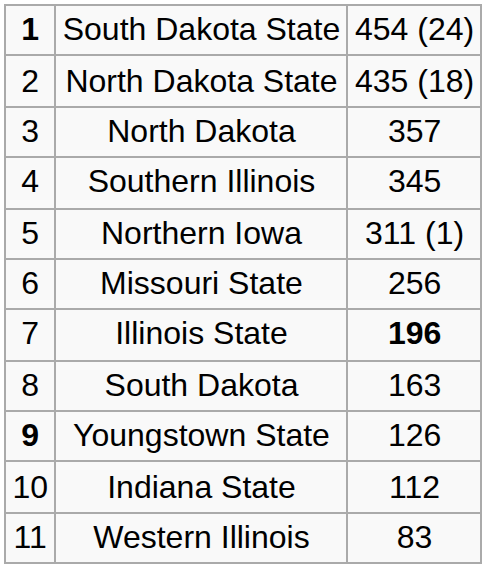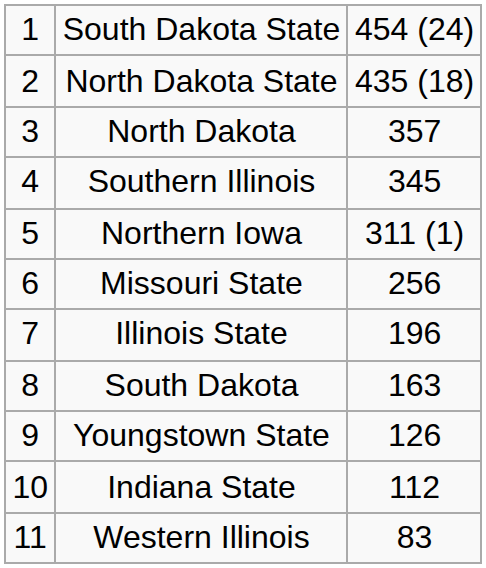(30, 29) bold -> (30, 29) normal
(415, 334) bold -> (415, 334) normal
(30, 435) bold -> (30, 435) normal
